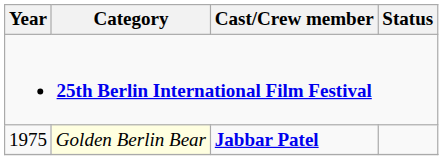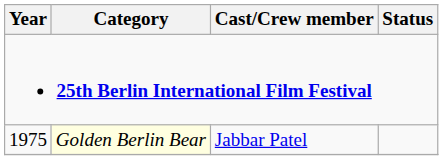(267, 139) bold -> (261, 139) normal
